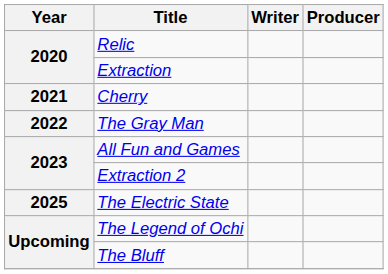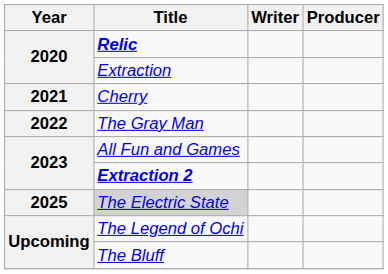(116, 44) normal -> (117, 44) bold
(141, 176) normal -> (145, 176) bold
(163, 202) no background -> (163, 202) lightgrey background
